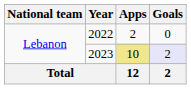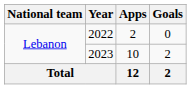(133, 53) khaki background -> (133, 53) no background
(168, 53) lavender background -> (168, 53) no background
